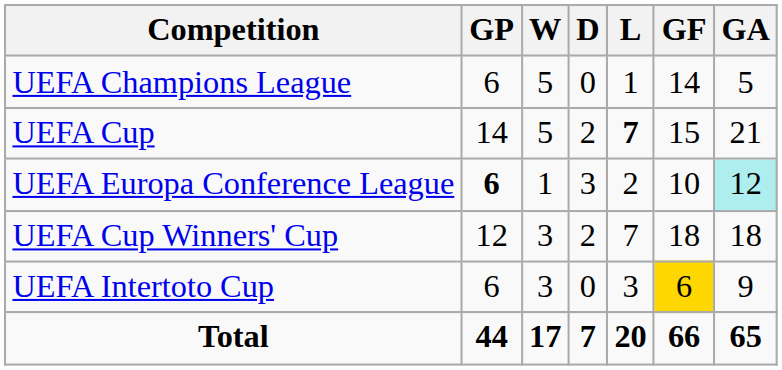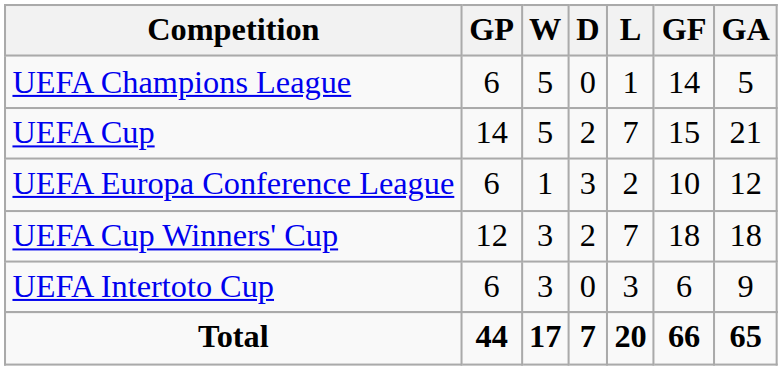(631, 132) bold -> (631, 132) normal
(492, 183) bold -> (492, 183) normal
(746, 183) paleturquoise background -> (746, 183) no background
(684, 286) gold background -> (684, 286) no background
